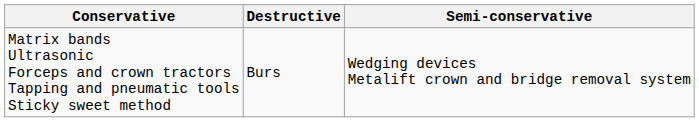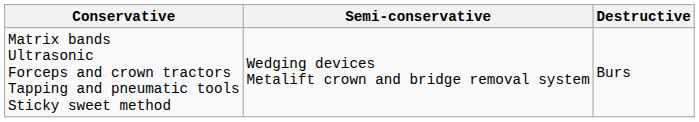columns swapped: (519, 16) <-> (294, 16)
